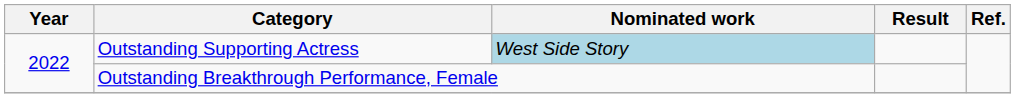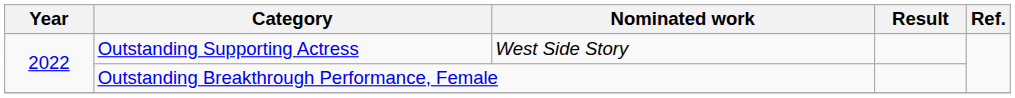(562, 48) lightblue background -> (562, 48) no background
